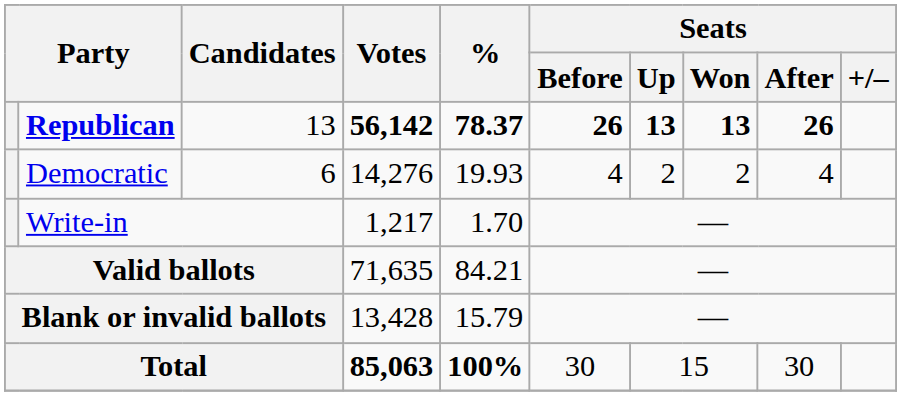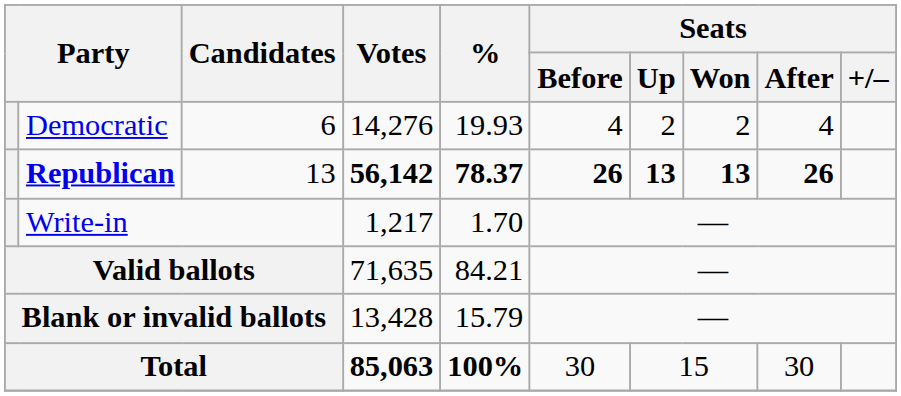rows swapped: (100, 125) <-> (97, 173)
